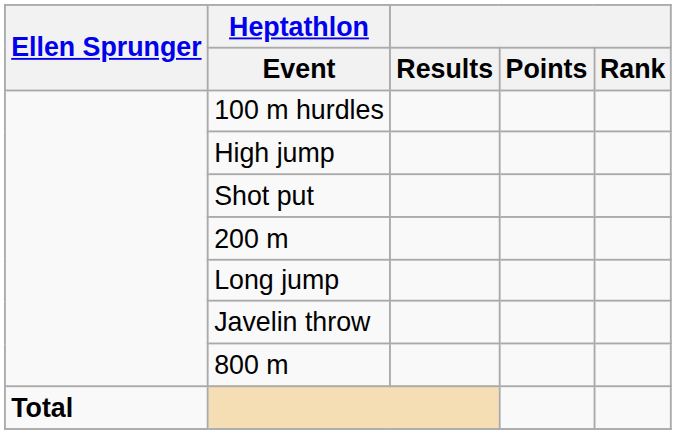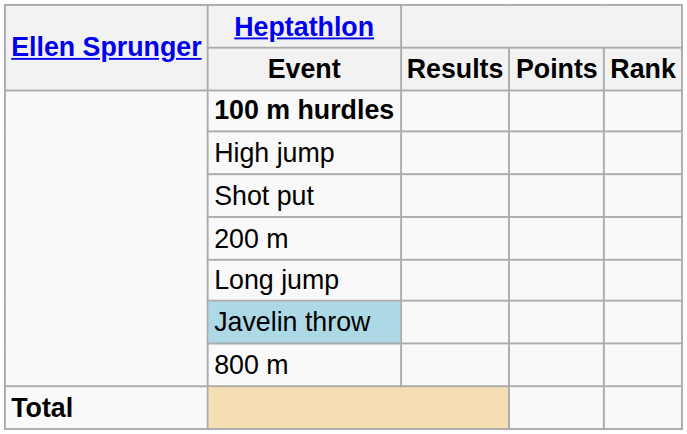(299, 111) normal -> (304, 111) bold
(292, 323) no background -> (292, 323) lightblue background
